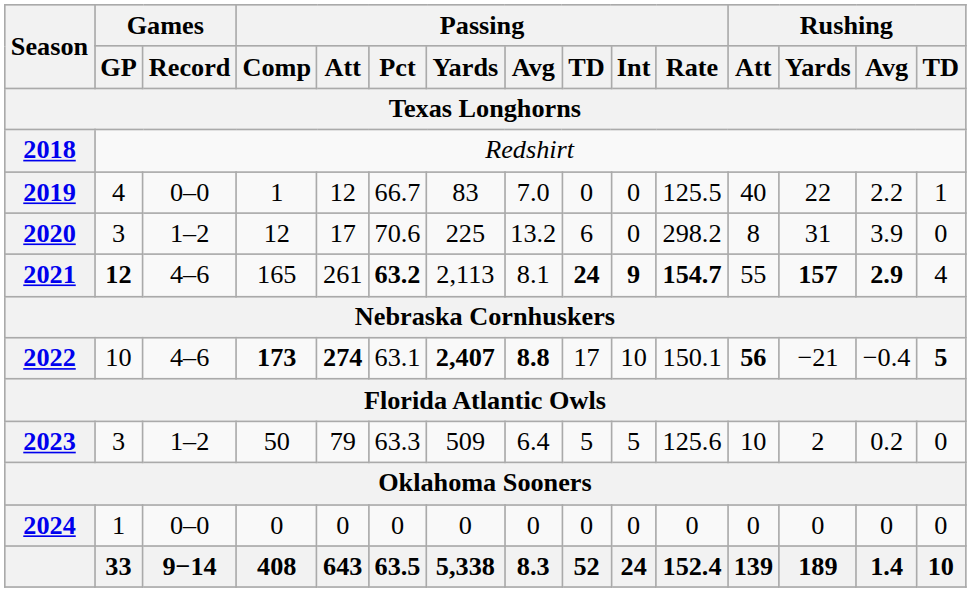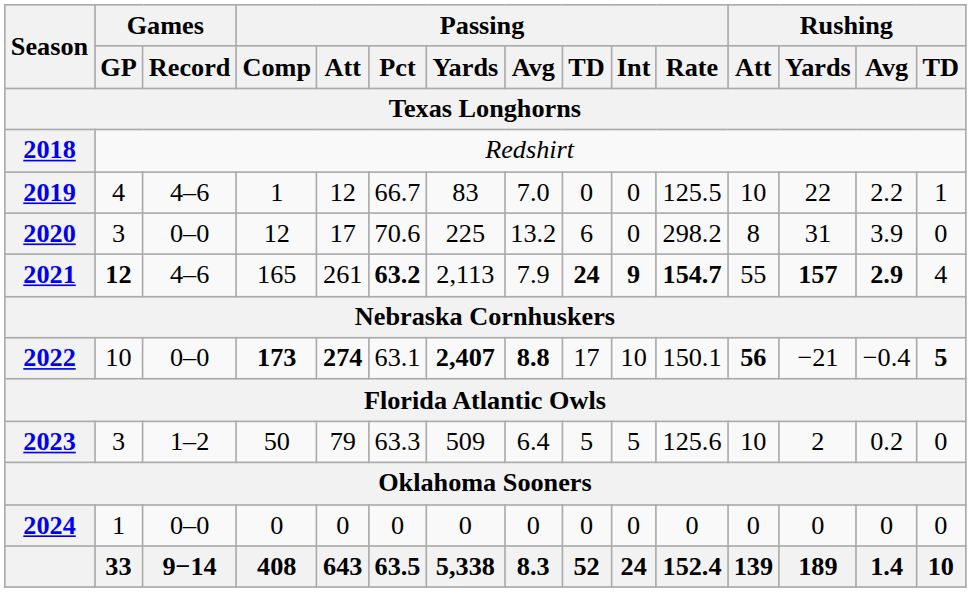(190, 191) 0–0 -> (190, 191) 4–6
(753, 191) 40 -> (753, 191) 10
(190, 233) 1–2 -> (190, 233) 0–0
(533, 274) 8.1 -> (533, 274) 7.9
(190, 358) 4–6 -> (190, 358) 0–0
